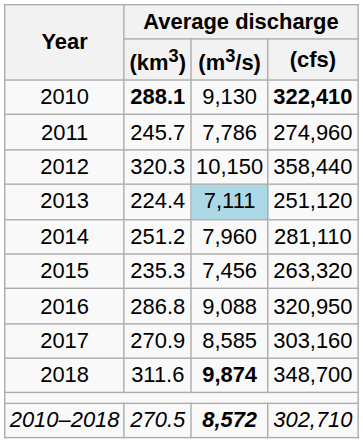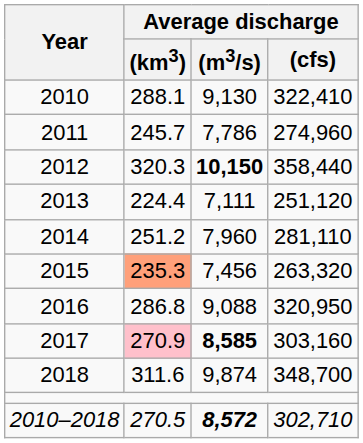(158, 97) bold -> (158, 97) normal
(313, 97) bold -> (313, 97) normal
(230, 166) normal -> (230, 166) bold
(230, 201) lightblue background -> (230, 201) no background
(158, 271) no background -> (158, 271) lightsalmon background
(158, 340) no background -> (158, 340) pink background
(230, 340) normal -> (230, 340) bold
(230, 375) bold -> (230, 375) normal
